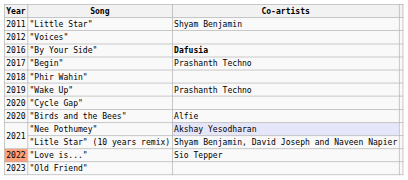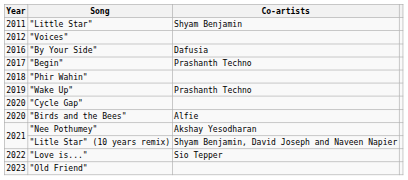(191, 50) bold -> (191, 50) normal
(215, 129) lavender background -> (215, 129) no background
(16, 155) lightsalmon background -> (16, 155) no background
